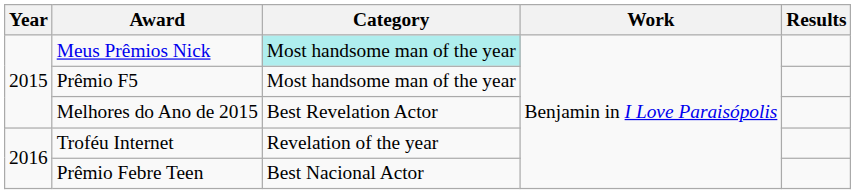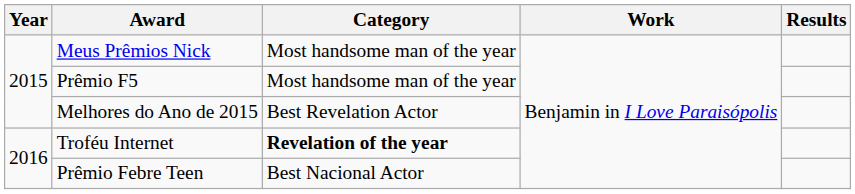(391, 50) paleturquoise background -> (391, 50) no background
(352, 142) normal -> (357, 142) bold
